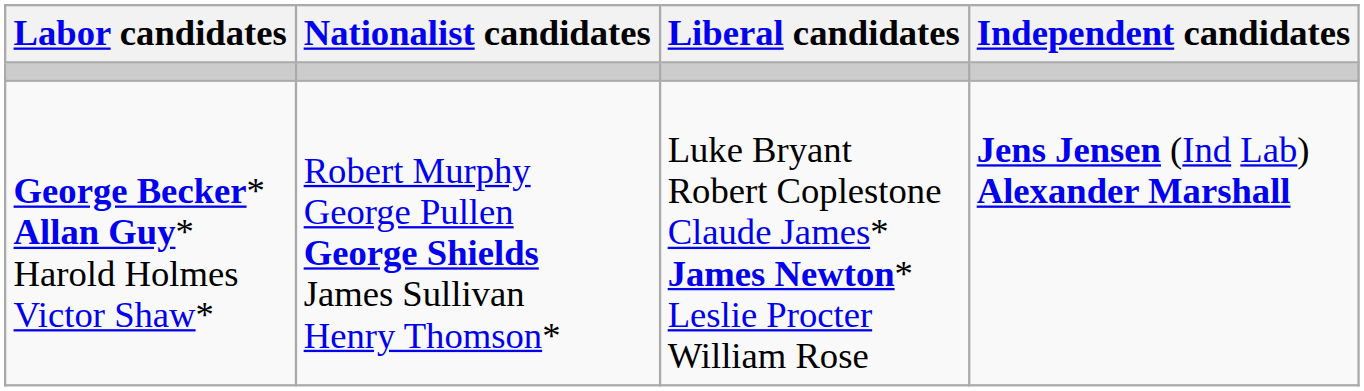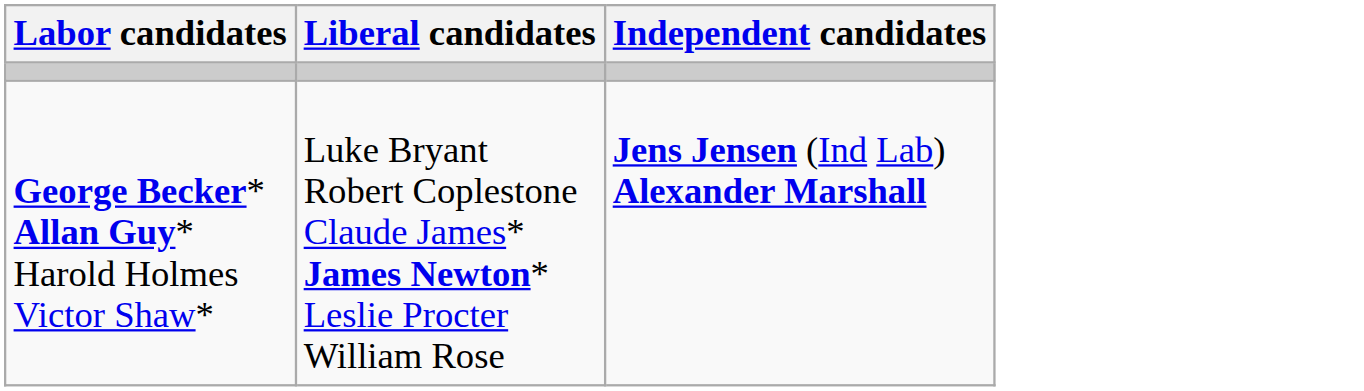- column: (477, 33)
